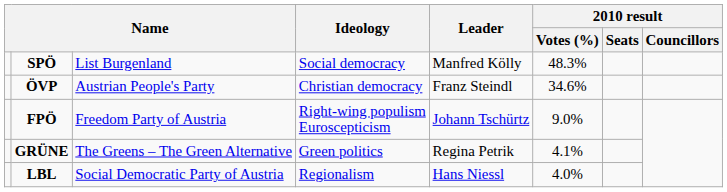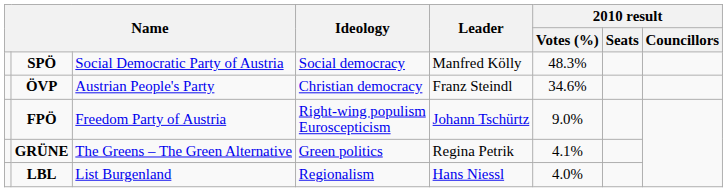(123, 63) List Burgenland -> (179, 63) Social Democratic Party of Austria
(179, 174) Social Democratic Party of Austria -> (123, 174) List Burgenland
